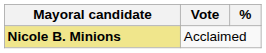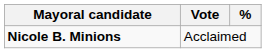(64, 36) khaki background -> (64, 36) no background
